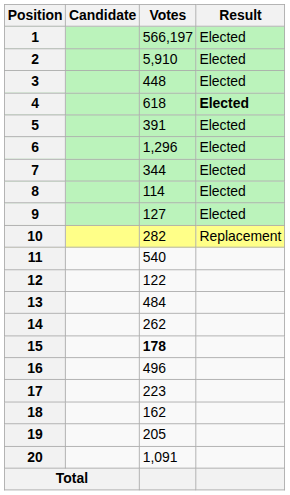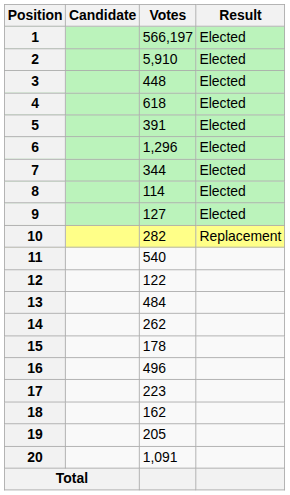(224, 103) bold -> (223, 103) normal
(154, 346) bold -> (154, 346) normal
